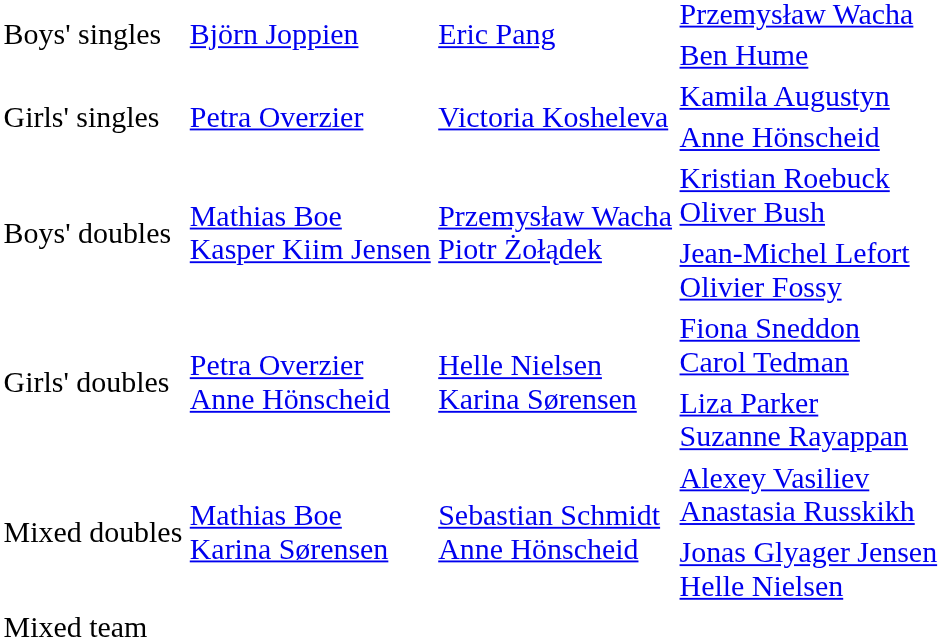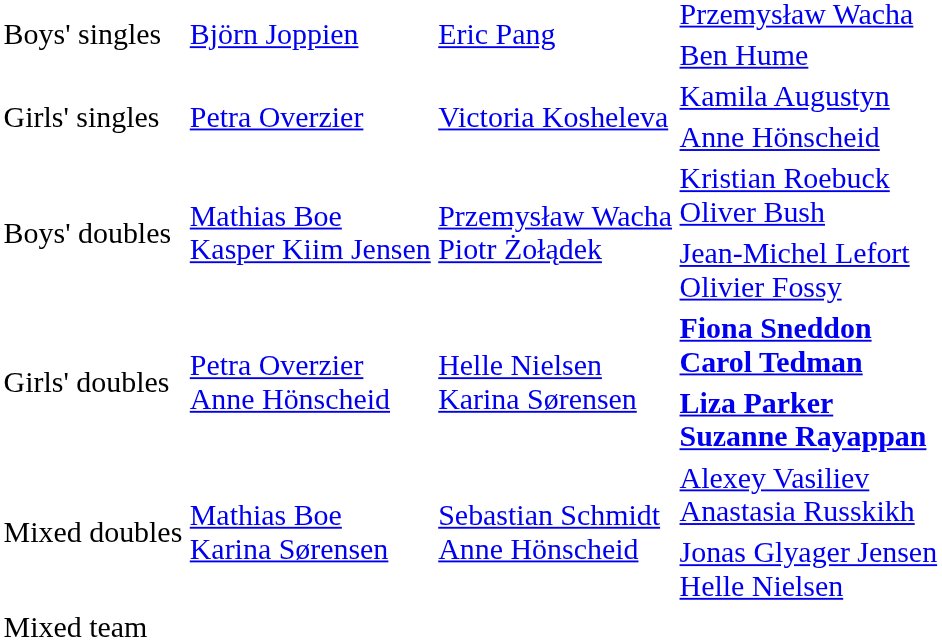(770, 344) normal -> (776, 344) bold
(794, 419) normal -> (803, 419) bold
